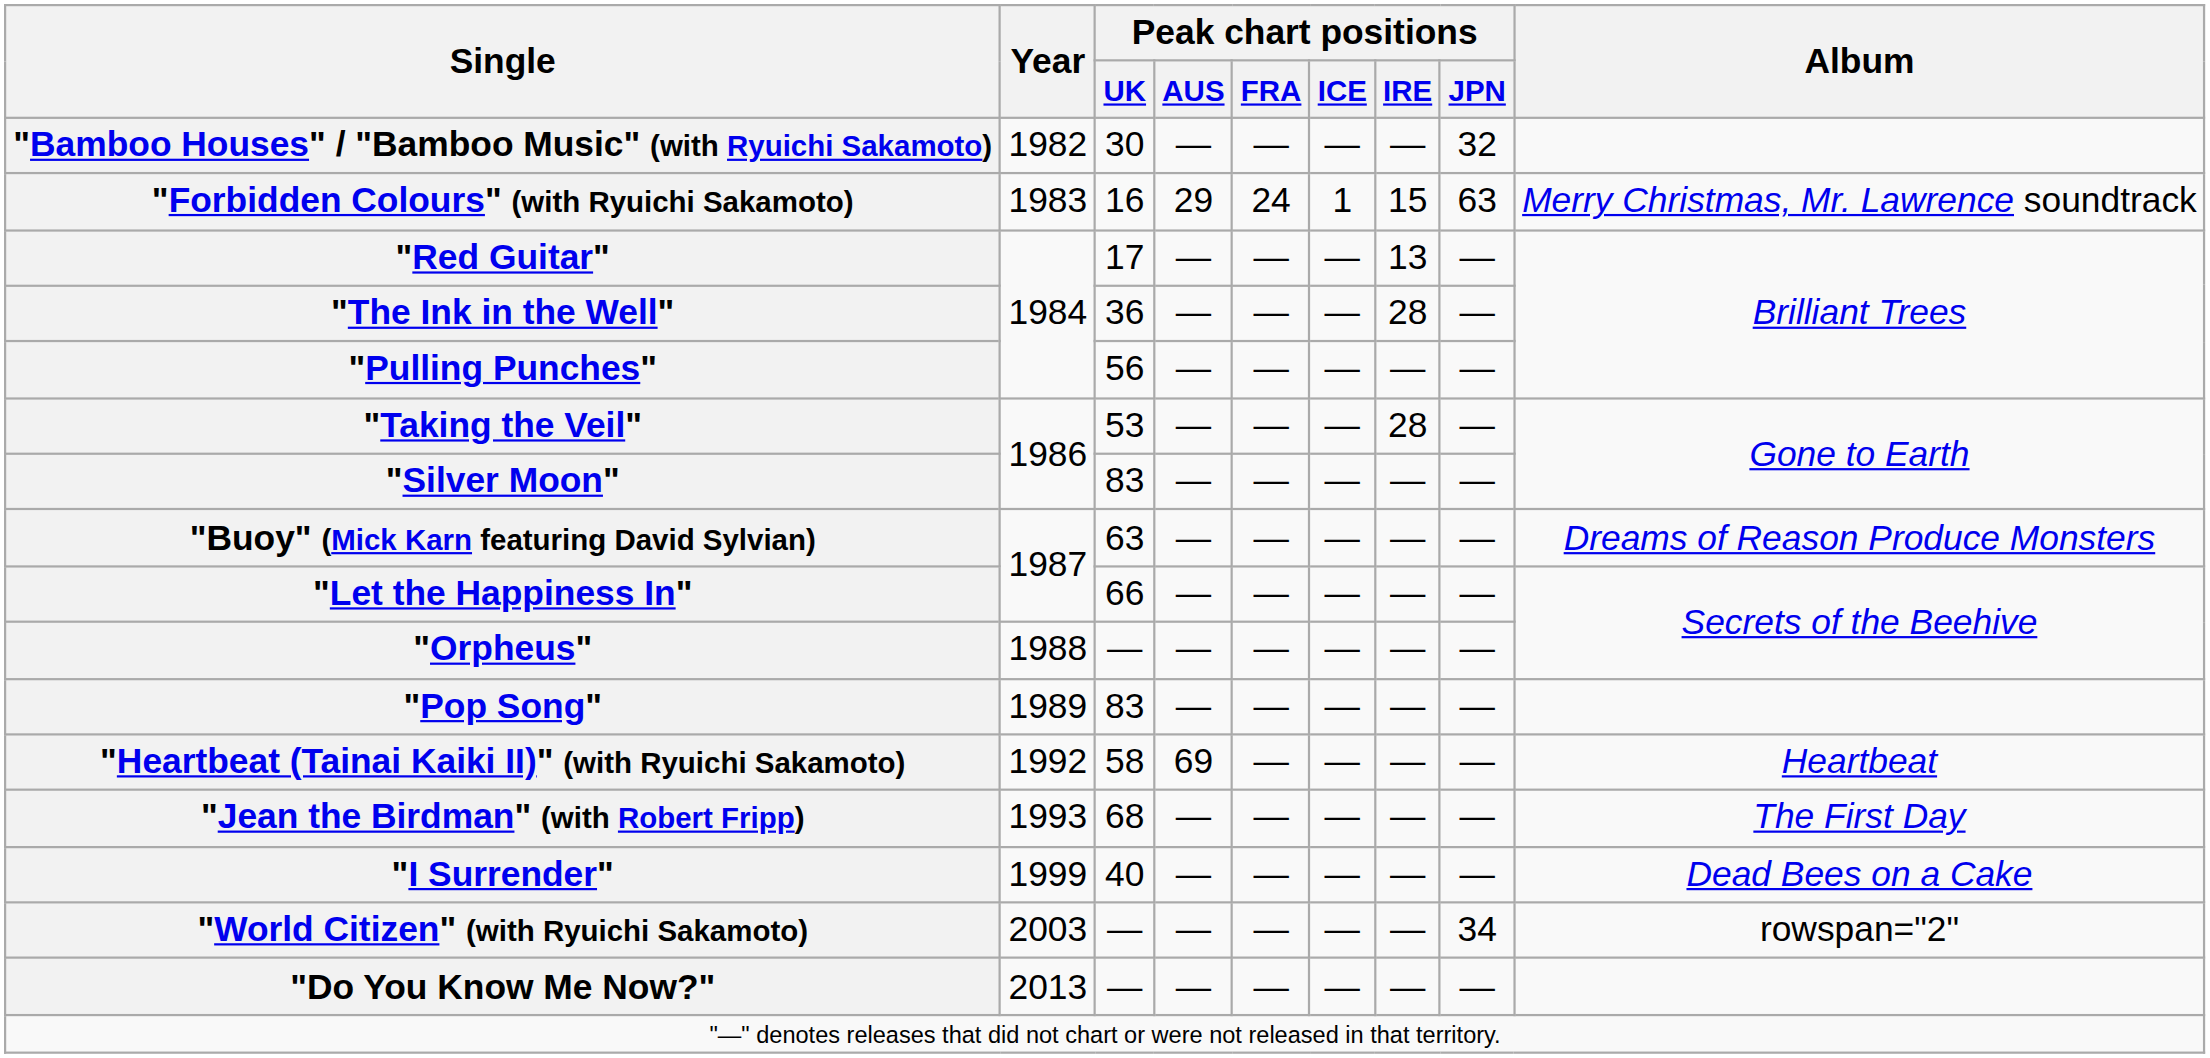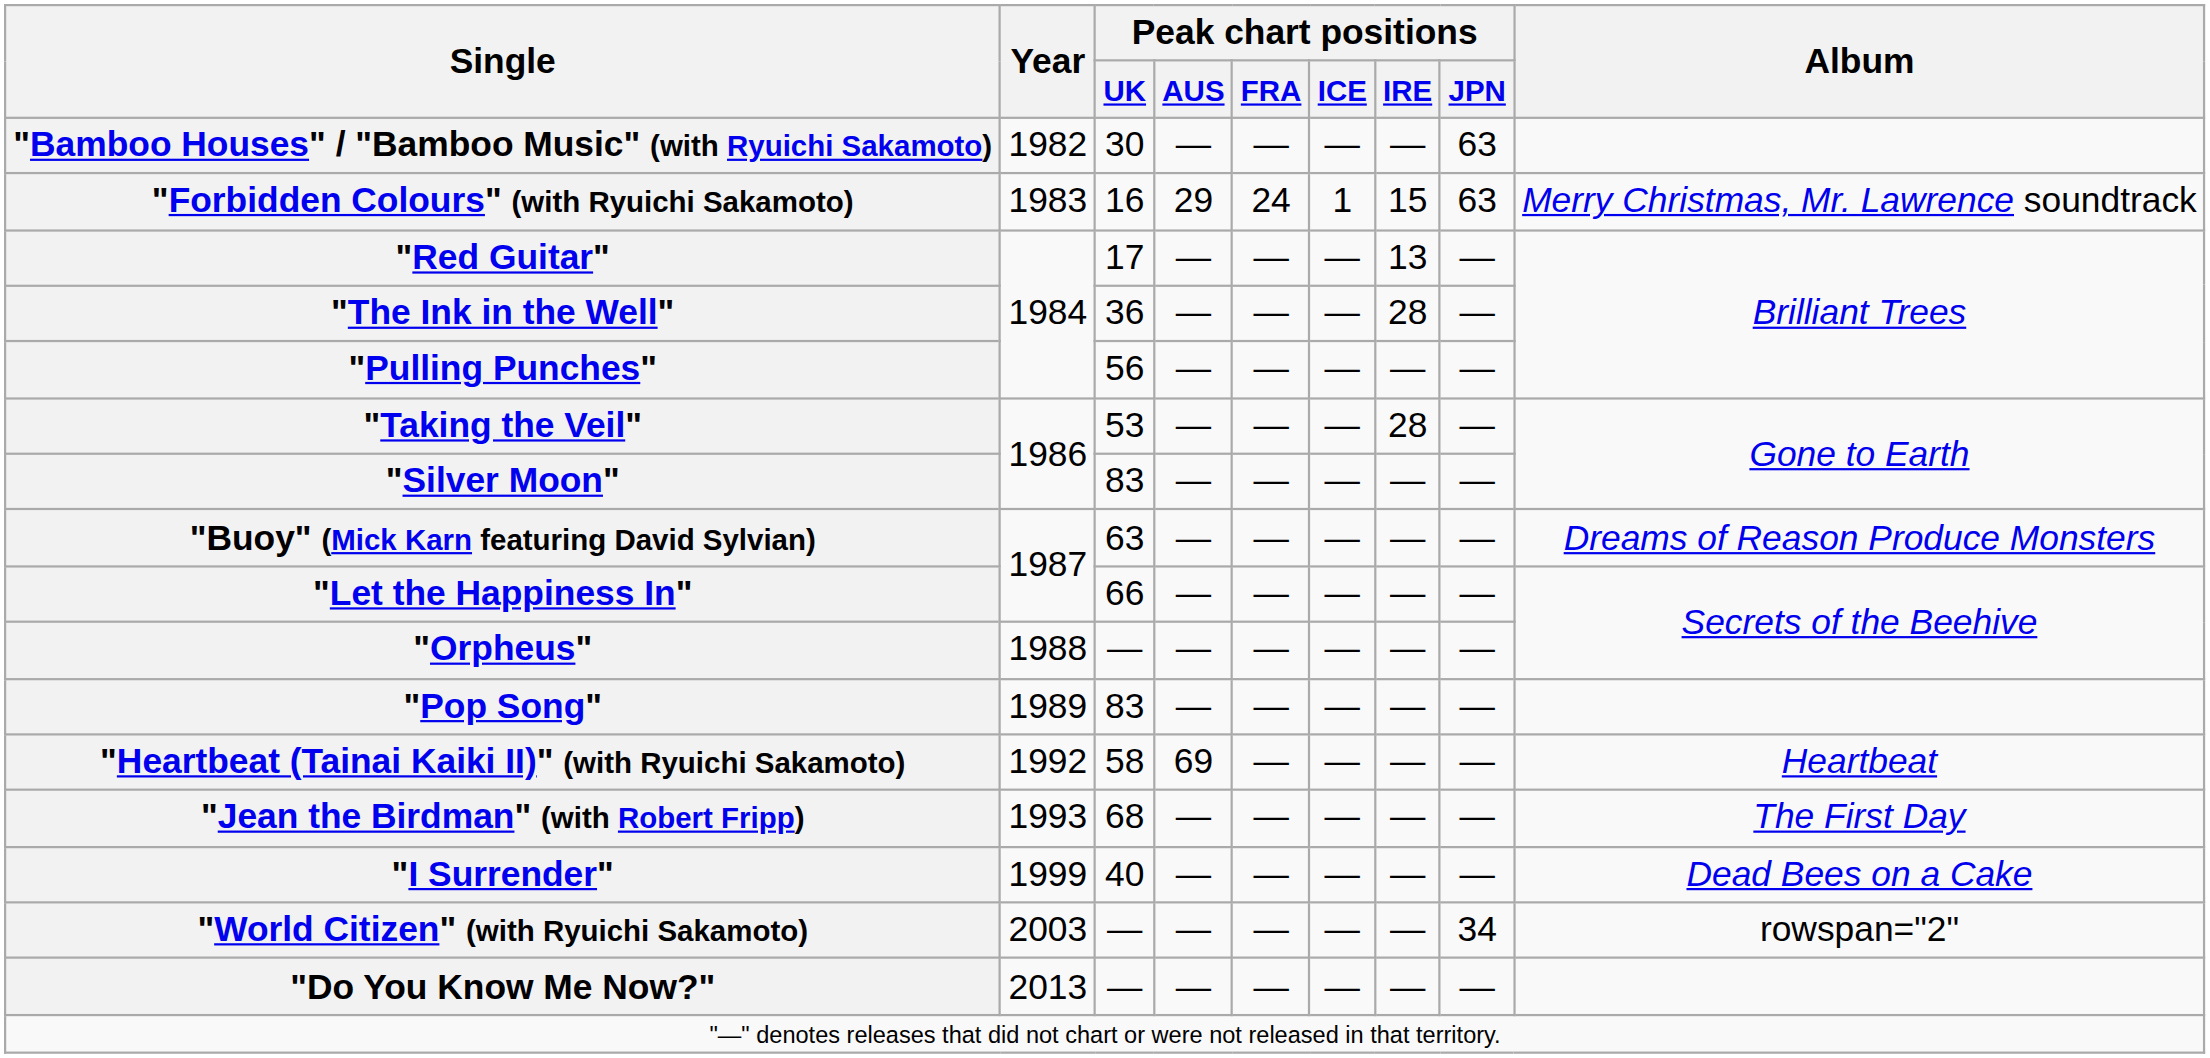(1477, 144) 32 -> (1477, 144) 63
